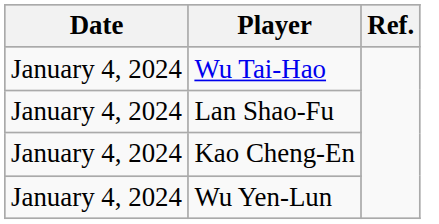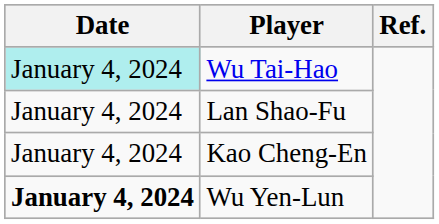(97, 68) no background -> (97, 68) paleturquoise background
(97, 196) normal -> (103, 196) bold
